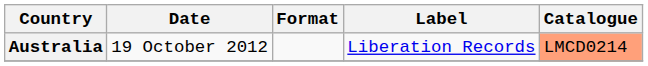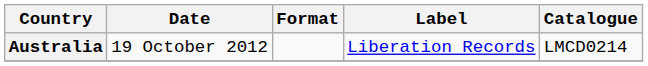(586, 47) lightsalmon background -> (586, 47) no background
